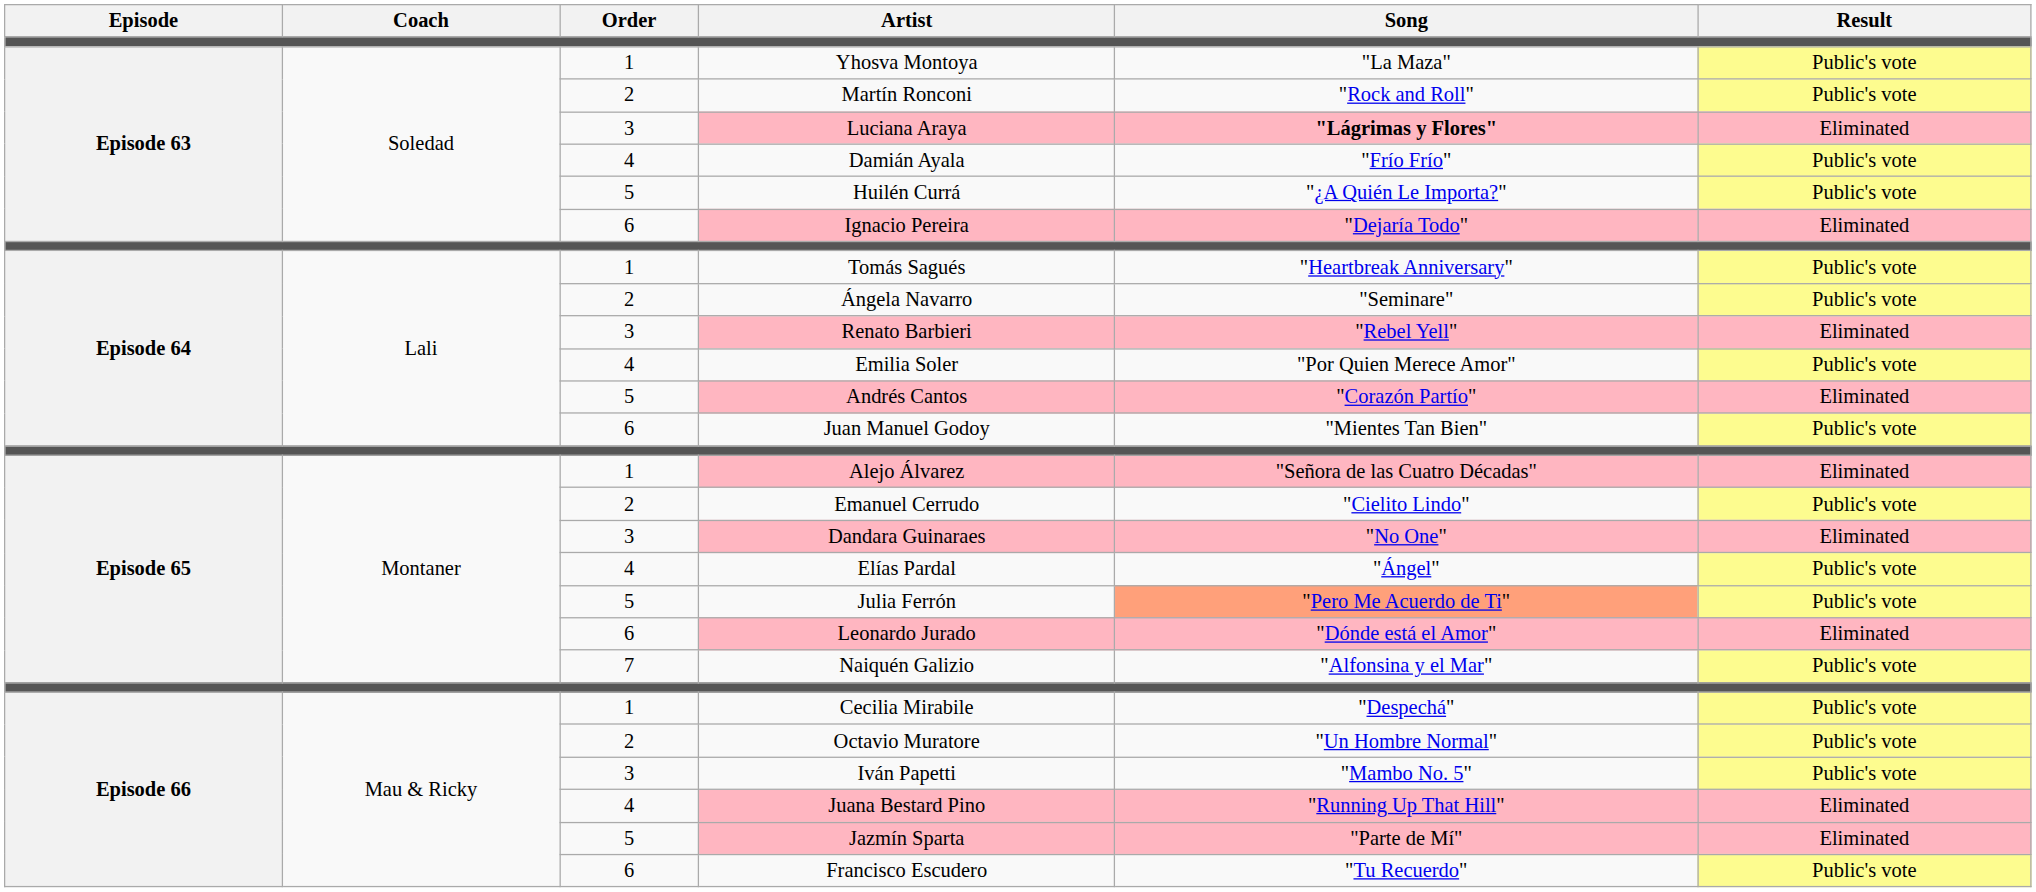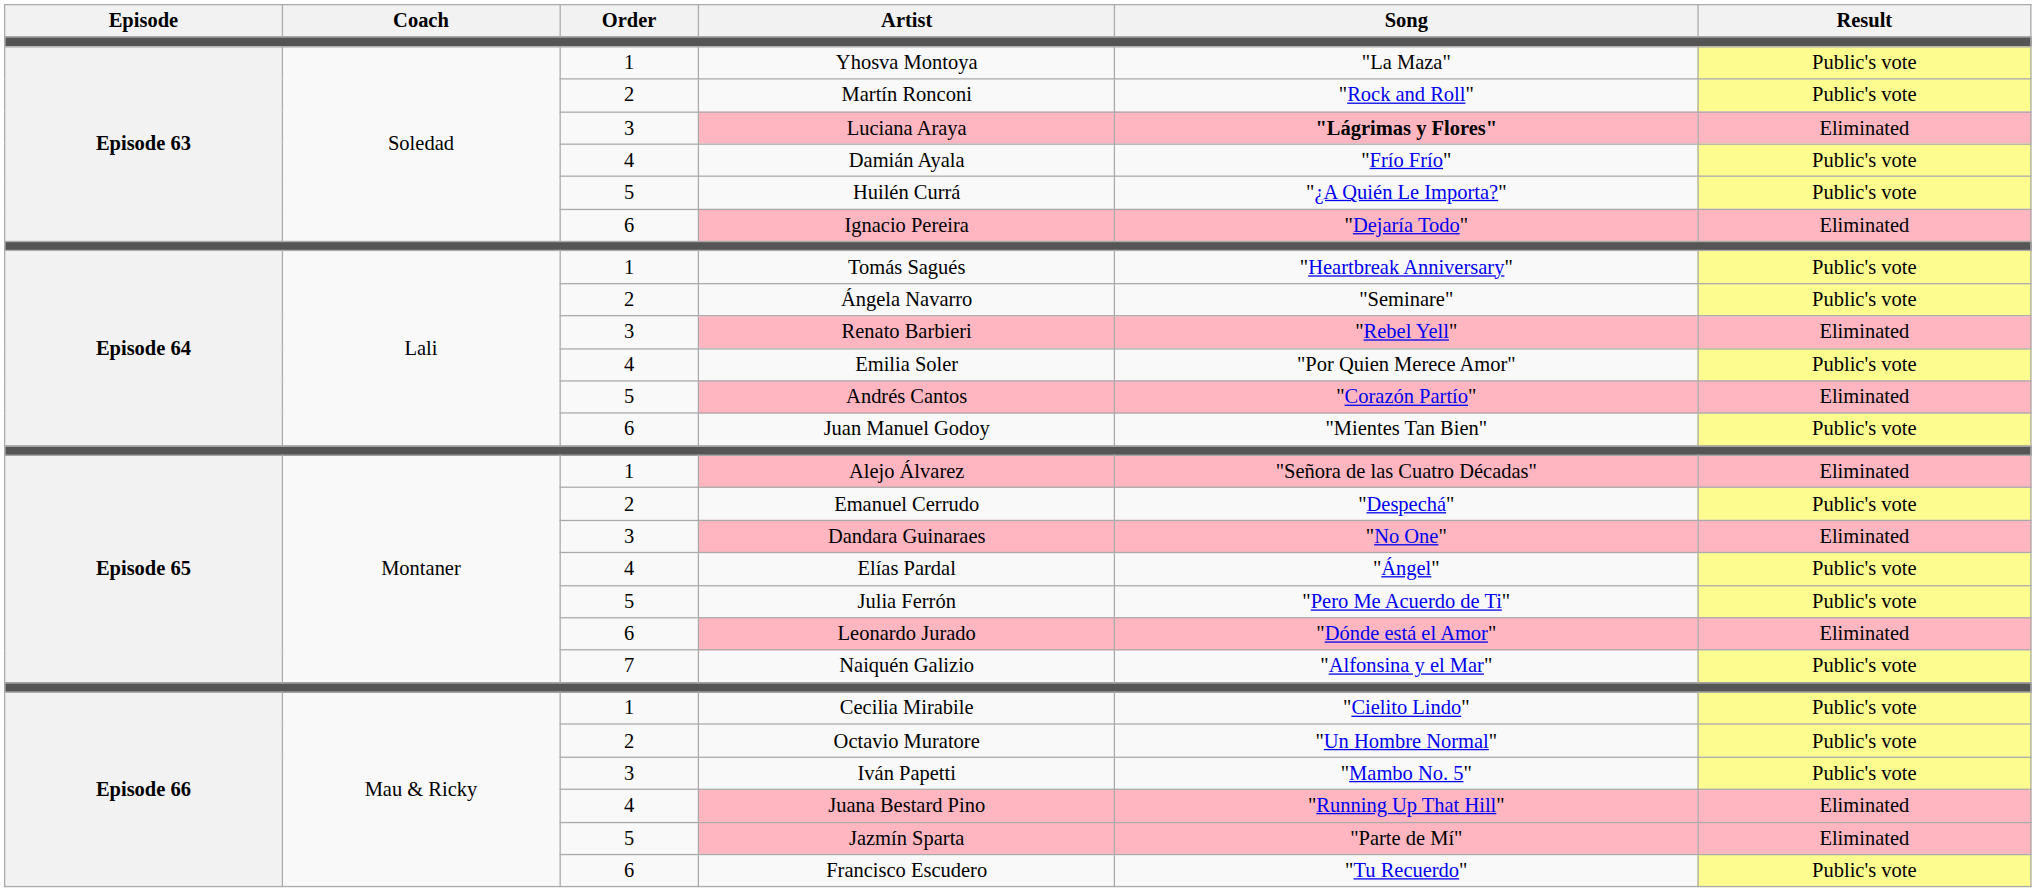(1406, 503) "Cielito Lindo" -> (1406, 503) "Despechá"
(1406, 601) lightsalmon background -> (1406, 601) no background
(1406, 708) "Despechá" -> (1406, 708) "Cielito Lindo"
